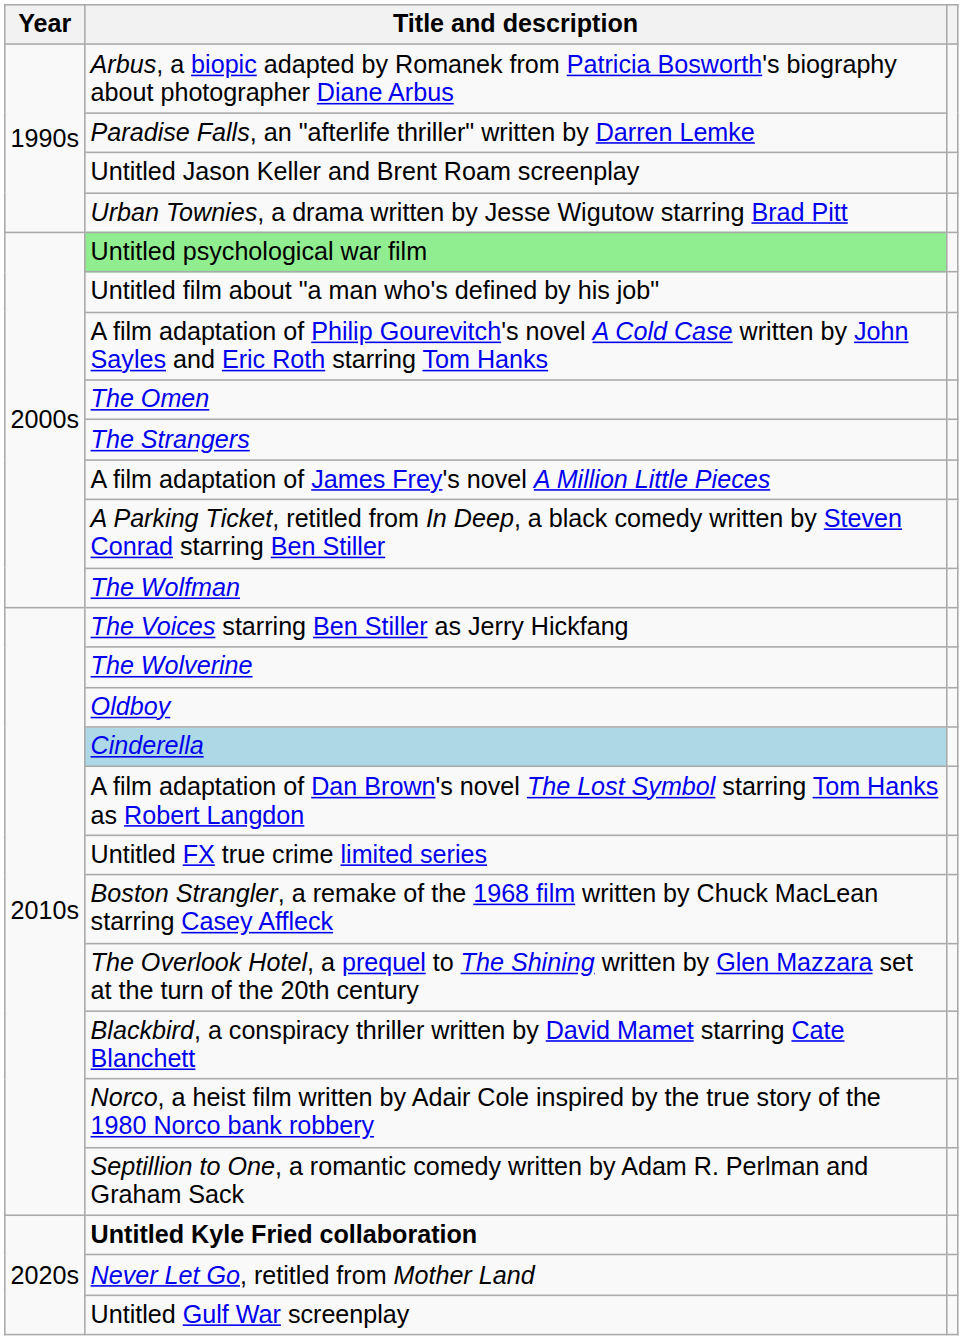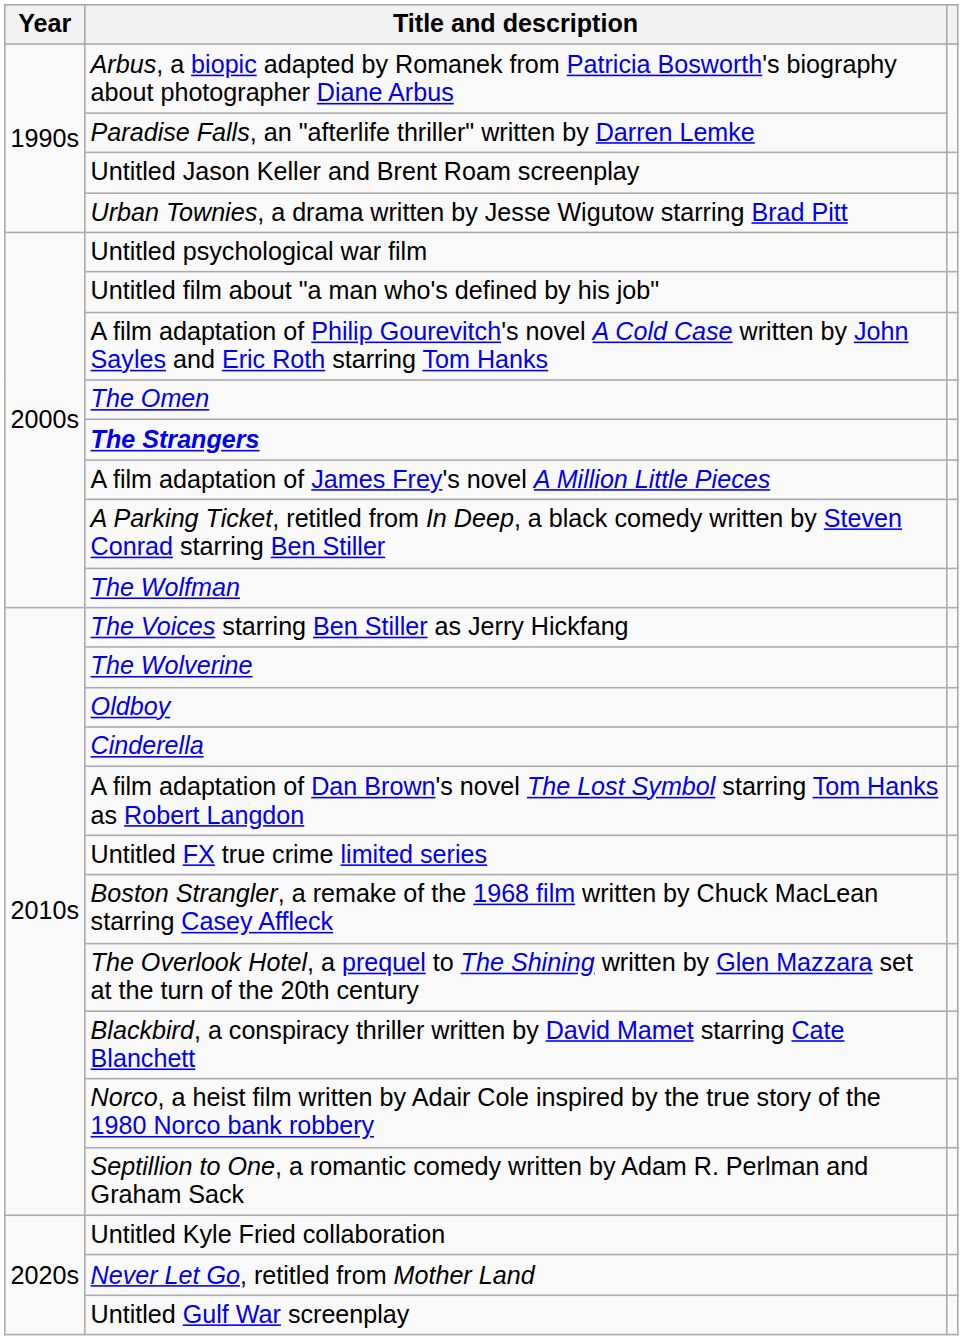(259, 251) lightgreen background -> (259, 251) no background
(170, 439) normal -> (175, 439) bold
(147, 746) lightblue background -> (147, 746) no background
(284, 1234) bold -> (268, 1234) normal
